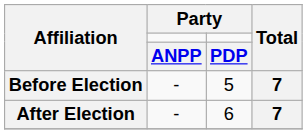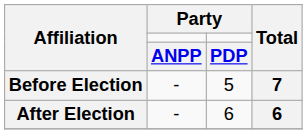(277, 114) 7 -> (277, 114) 6
